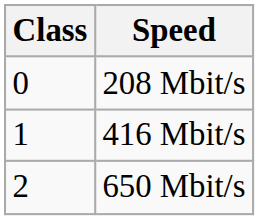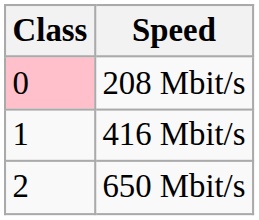(21, 82) no background -> (21, 82) pink background
